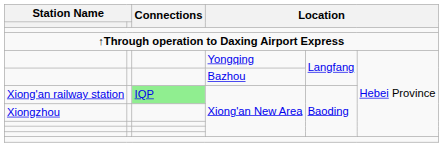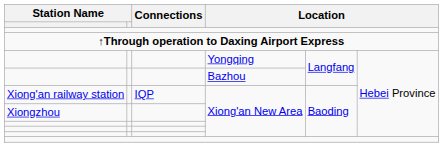(144, 94) lightgreen background -> (144, 94) no background
